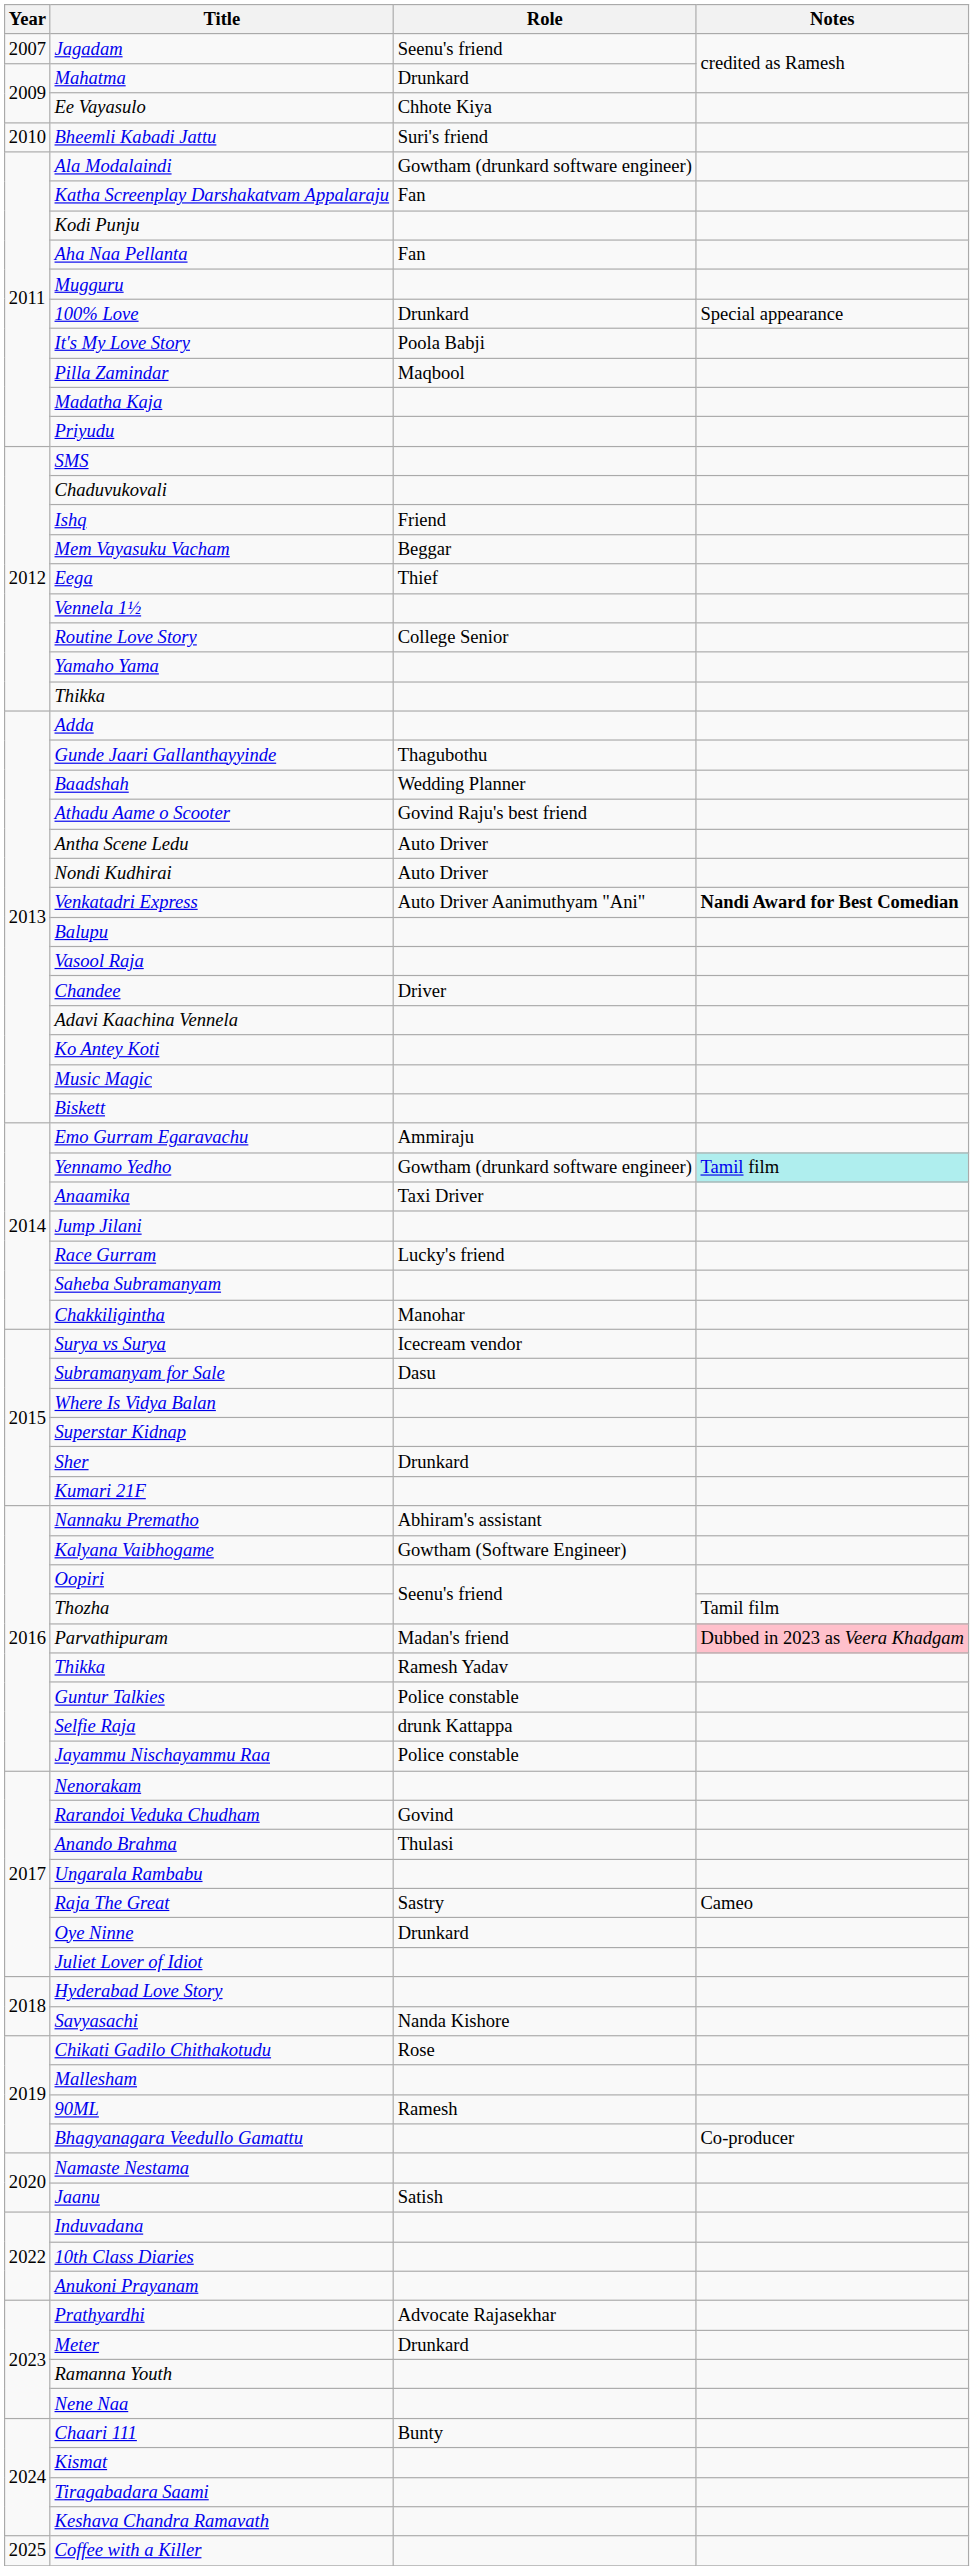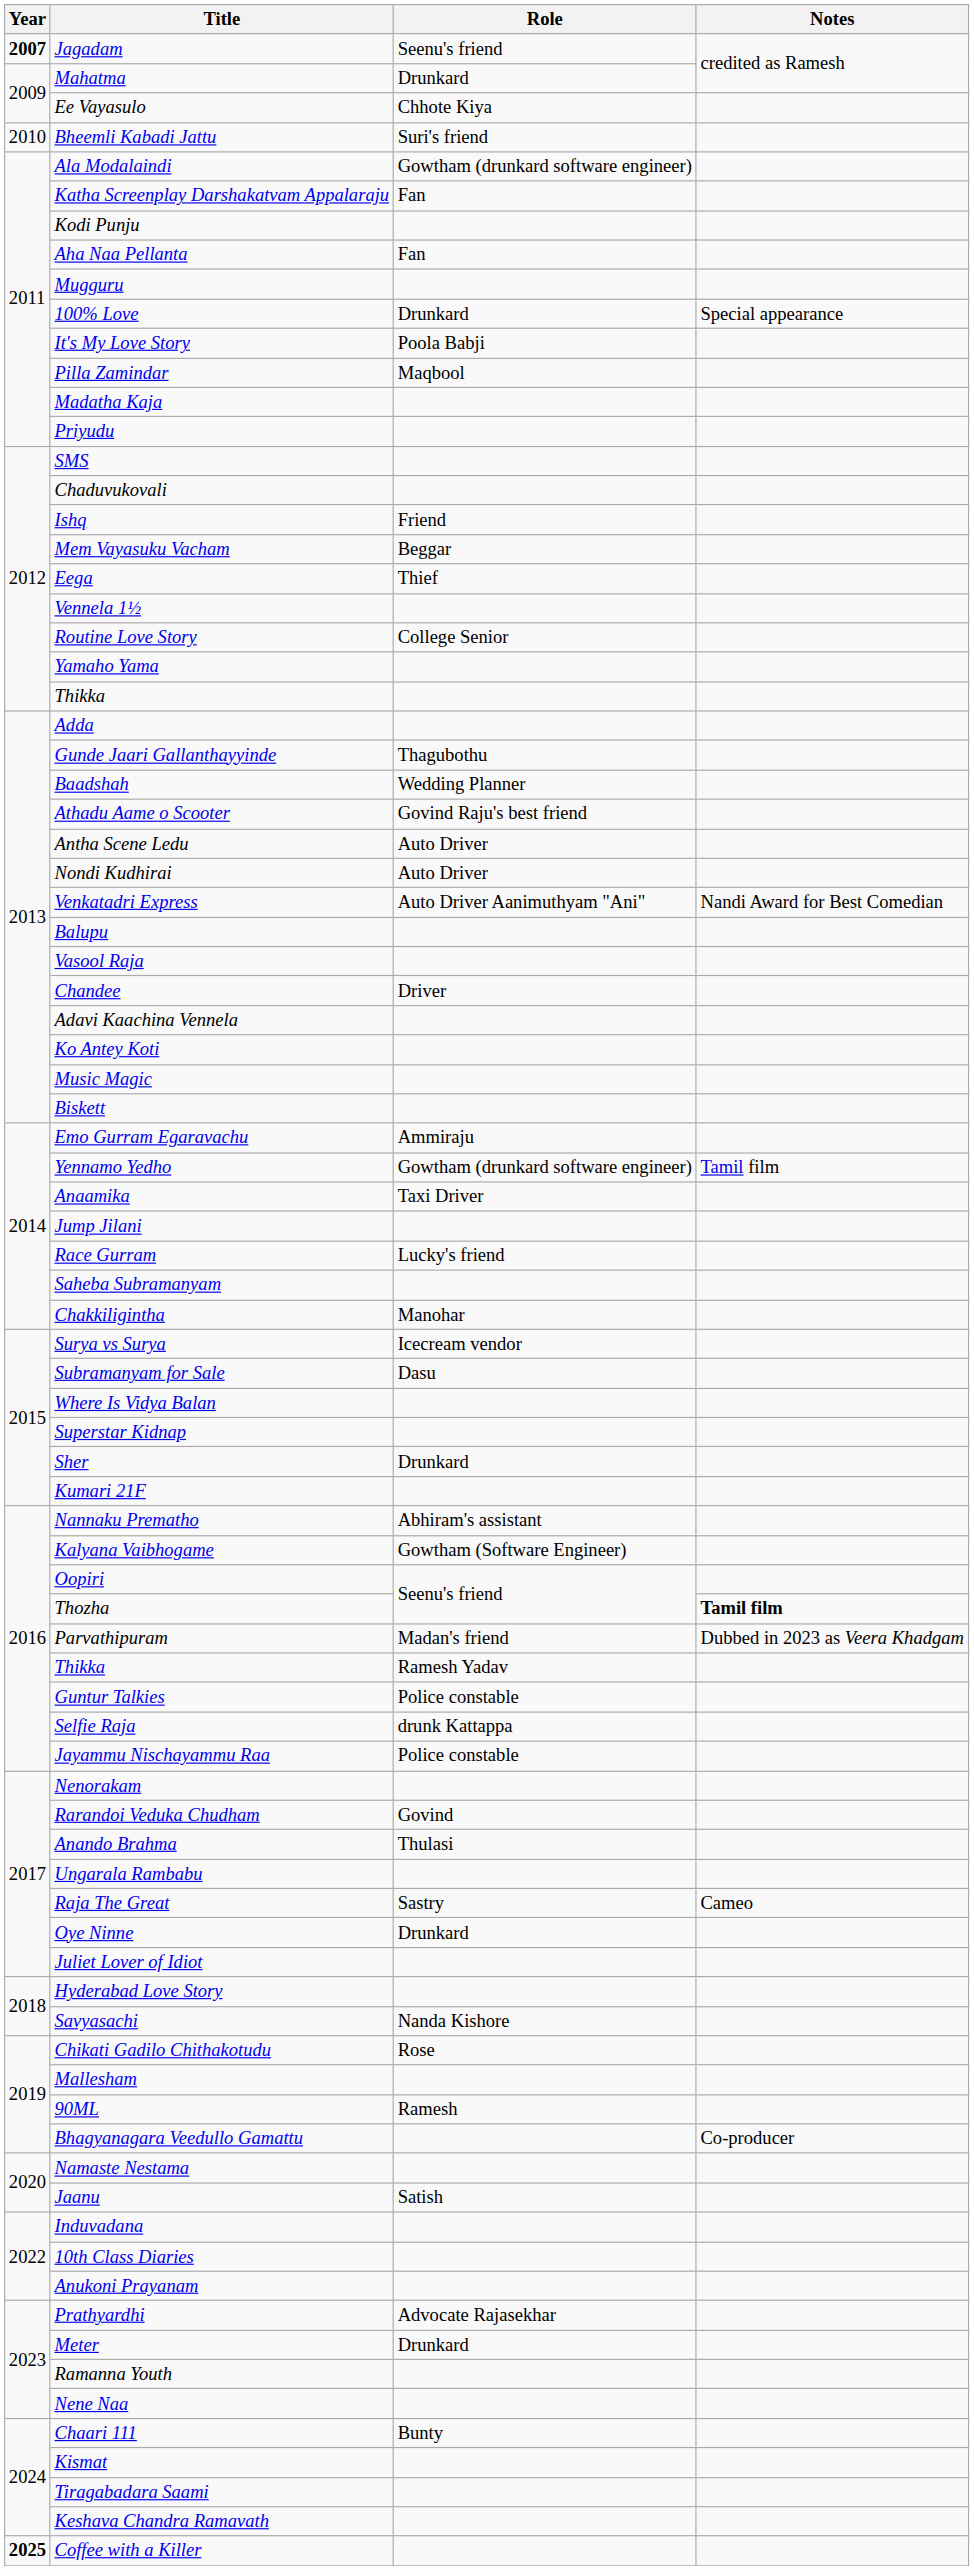(27, 48) normal -> (27, 48) bold
(830, 902) bold -> (822, 902) normal
(740, 1167) paleturquoise background -> (740, 1167) no background
(740, 1608) normal -> (742, 1608) bold
(832, 1638) pink background -> (832, 1638) no background
(27, 2550) normal -> (27, 2550) bold
